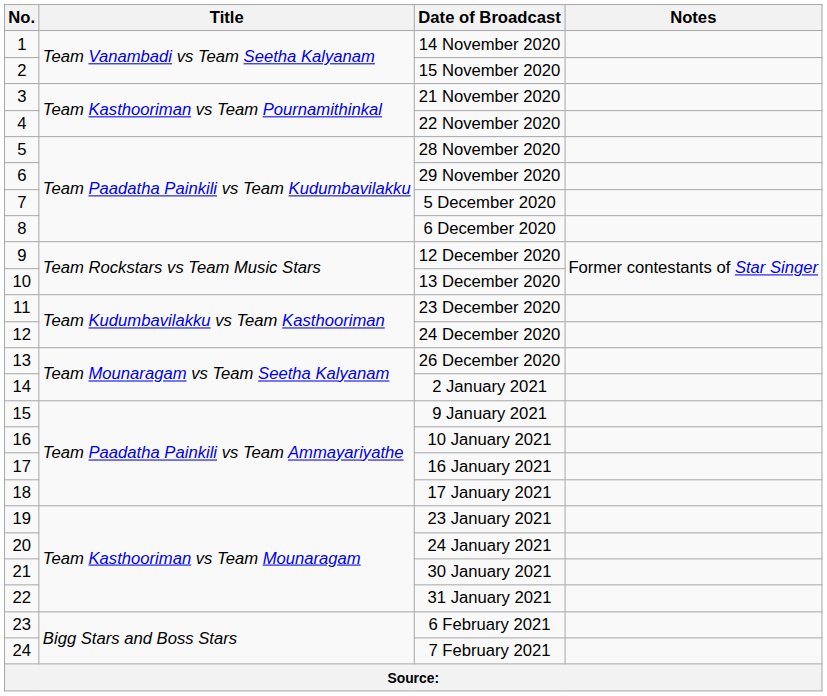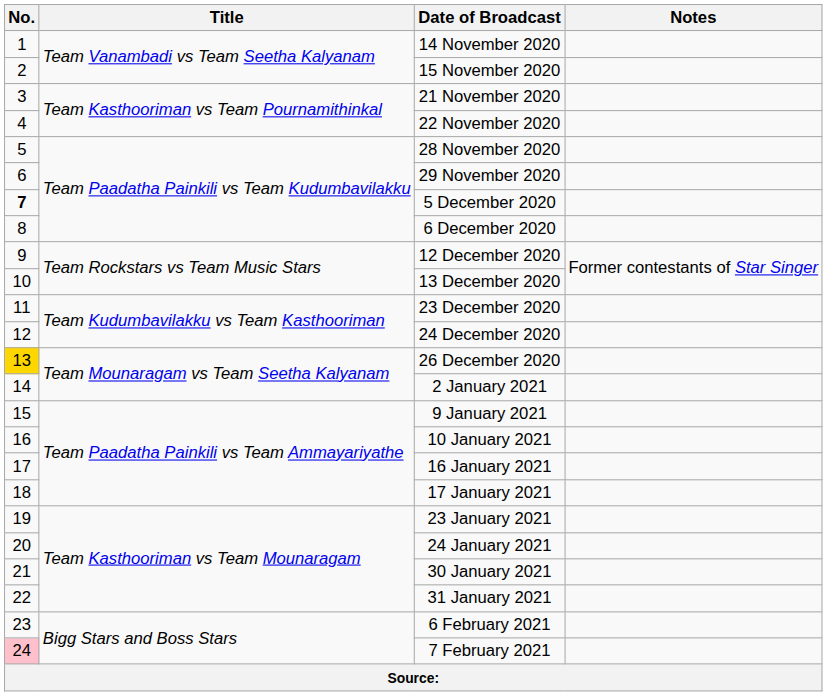(22, 202) normal -> (22, 202) bold
(22, 360) no background -> (22, 360) gold background
(22, 651) no background -> (22, 651) pink background
